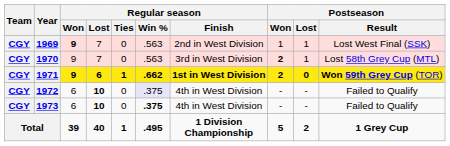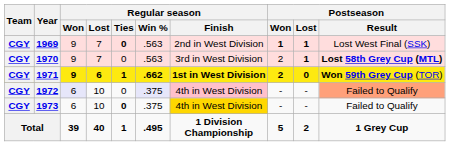(73, 44) bold -> (73, 44) normal
(124, 44) normal -> (124, 44) bold
(281, 44) normal -> (281, 44) bold
(306, 44) normal -> (306, 44) bold
(281, 59) bold -> (281, 59) normal
(306, 59) normal -> (306, 59) bold
(382, 59) normal -> (382, 59) bold
(73, 91) no background -> (73, 91) lavender background
(99, 91) bold -> (99, 91) normal
(219, 91) no background -> (219, 91) pink background
(382, 91) no background -> (382, 91) lightsalmon background
(99, 106) bold -> (99, 106) normal
(124, 106) normal -> (124, 106) bold
(153, 106) bold -> (153, 106) normal
(219, 106) no background -> (219, 106) gold background
